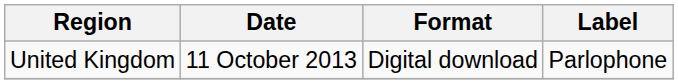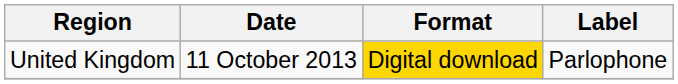(453, 59) no background -> (453, 59) gold background
